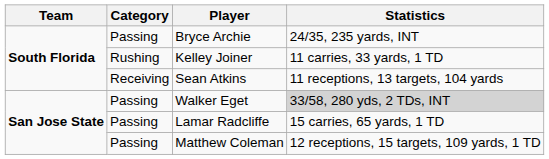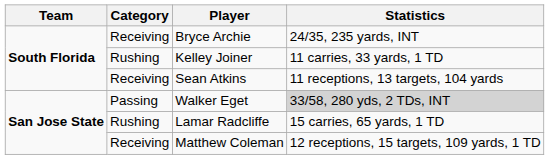(134, 36) Passing -> (140, 36) Receiving
(134, 122) Passing -> (135, 122) Rushing
(134, 143) Passing -> (140, 143) Receiving
